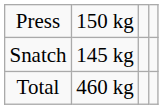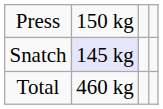(105, 54) no background -> (105, 54) lavender background
